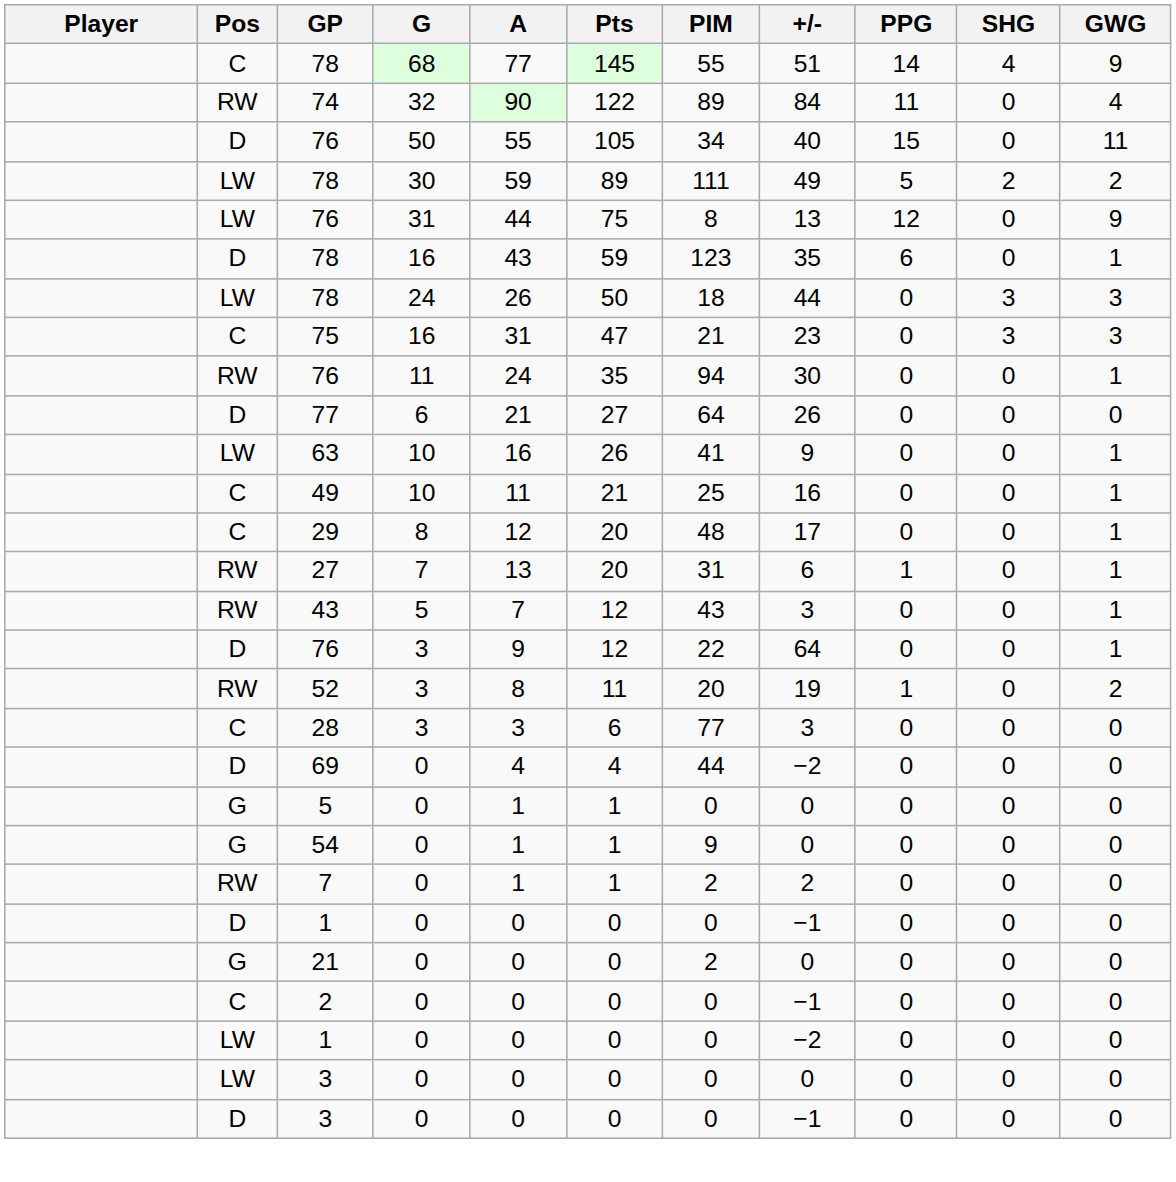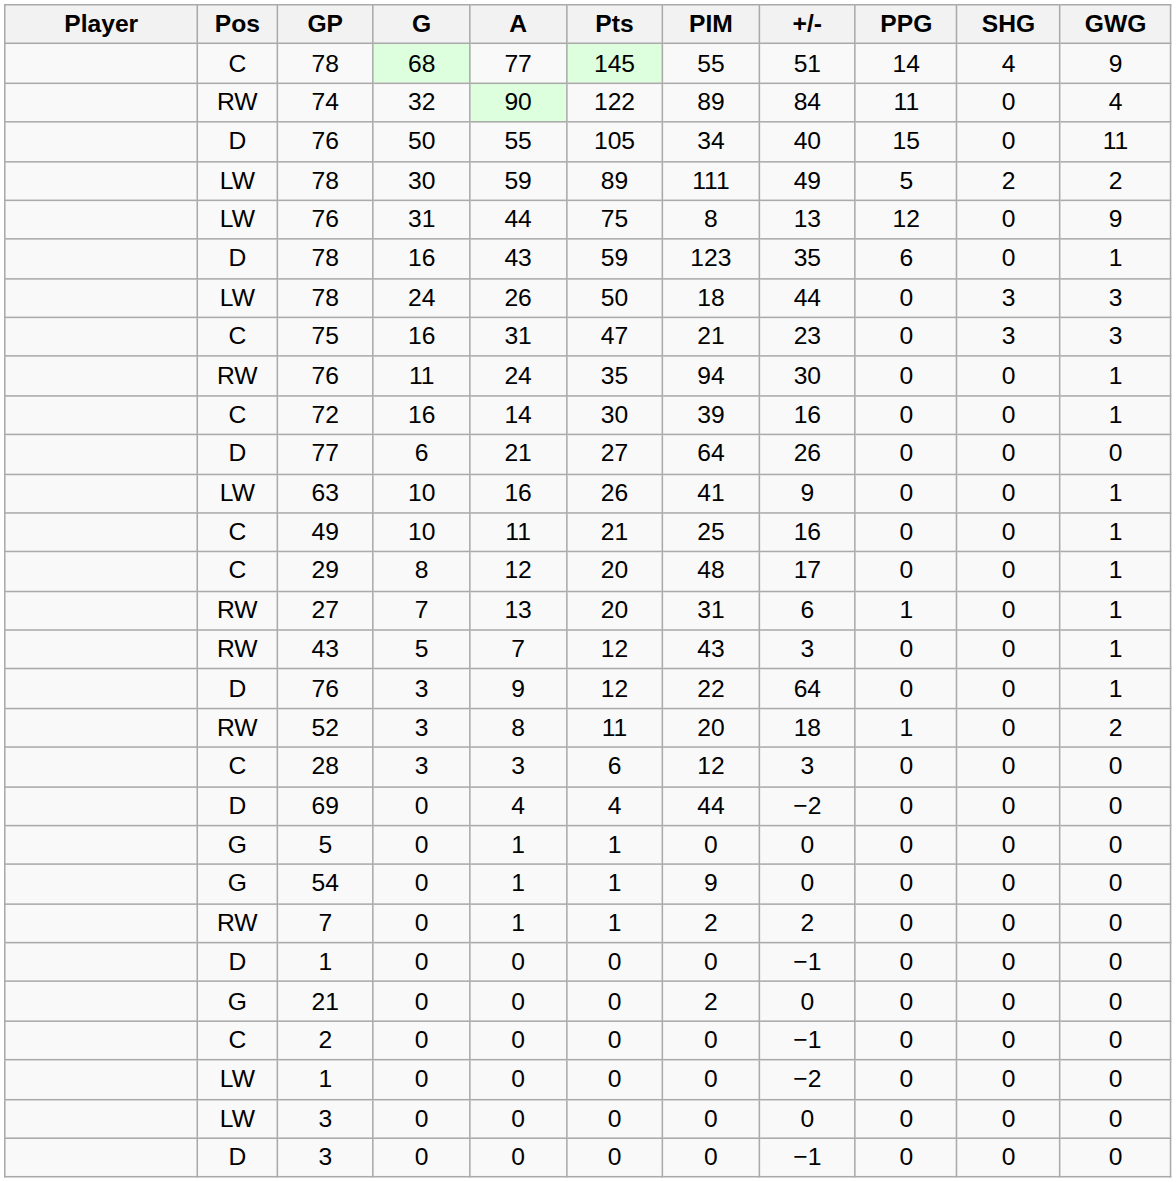+ row: (325, 414)
(807, 688) 19 -> (807, 727) 18
(711, 727) 77 -> (711, 766) 12
